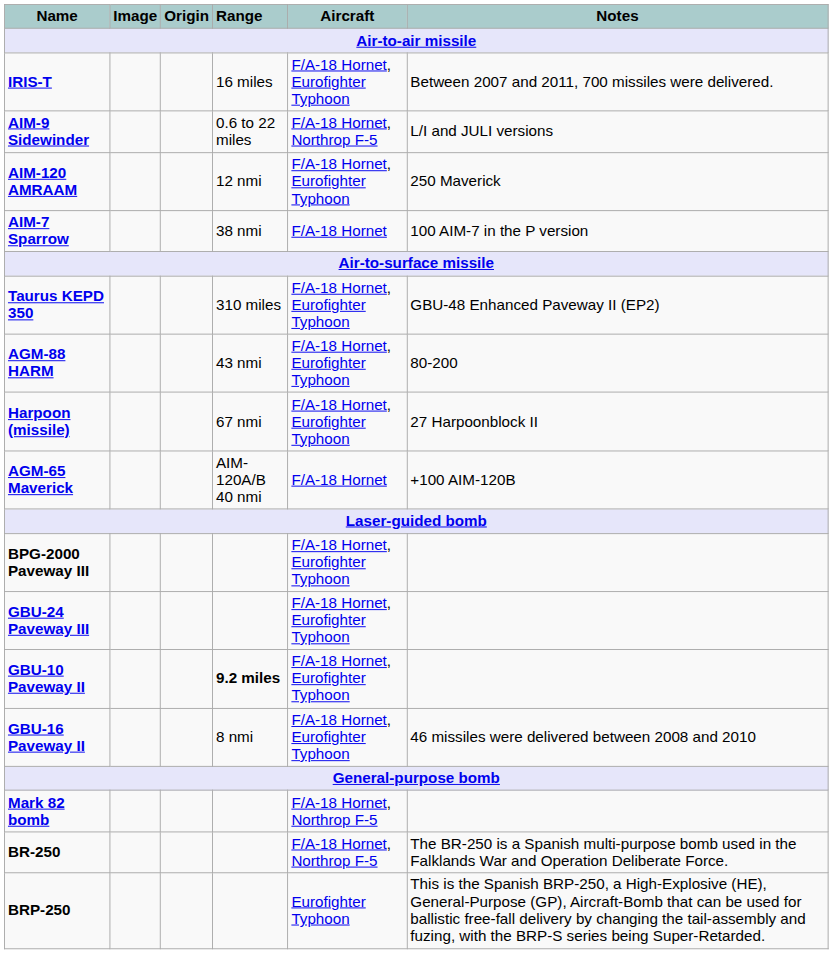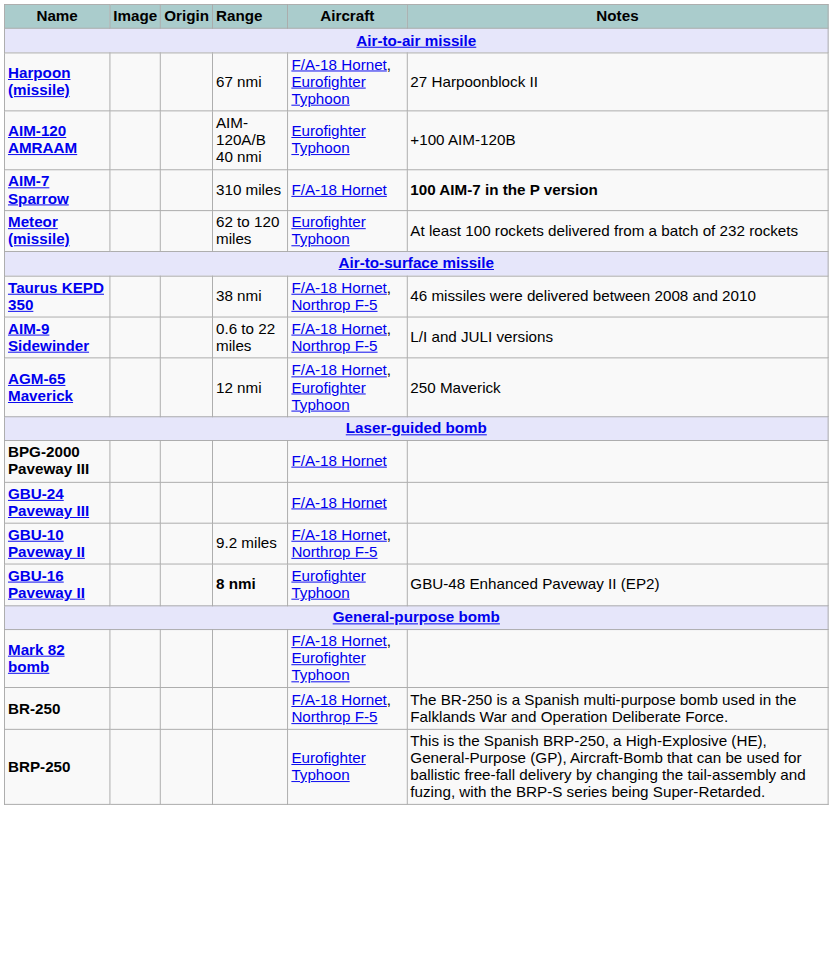- row: (30, 81)
rows swapped: (49, 131) <-> (39, 421)
(239, 181) 12 nmi -> (241, 140) AIM-120A/B 40 nmi
(341, 181) F/A-18 Hornet, Eurofighter Typhoon -> (329, 140) Eurofighter Typhoon
(456, 181) 250 Maverick -> (463, 140) +100 AIM-120B
(239, 231) 38 nmi -> (249, 189) 310 miles
(499, 231) normal -> (504, 189) bold
+ row: (39, 231)
(249, 304) 310 miles -> (239, 296) 38 nmi
(341, 304) F/A-18 Hornet, Eurofighter Typhoon -> (341, 296) F/A-18 Hornet, Northrop F-5
(535, 304) GBU-48 Enhanced Paveway II (EP2) -> (583, 296) 46 missiles were delivered between 2008 and 2010
- row: (37, 363)
(241, 479) AIM-120A/B 40 nmi -> (239, 387) 12 nmi
(339, 479) F/A-18 Hornet -> (341, 387) F/A-18 Hornet, Eurofighter Typhoon
(463, 479) +100 AIM-120B -> (456, 387) 250 Maverick
(341, 562) F/A-18 Hornet, Eurofighter Typhoon -> (339, 461) F/A-18 Hornet
(341, 620) F/A-18 Hornet, Eurofighter Typhoon -> (339, 502) F/A-18 Hornet
(248, 678) bold -> (246, 543) normal
(341, 678) F/A-18 Hornet, Eurofighter Typhoon -> (341, 543) F/A-18 Hornet, Northrop F-5
(235, 737) normal -> (236, 584) bold
(341, 737) F/A-18 Hornet, Eurofighter Typhoon -> (329, 584) Eurofighter Typhoon
(583, 737) 46 missiles were delivered between 2008 and 2010 -> (535, 584) GBU-48 Enhanced Paveway II (EP2)
(341, 811) F/A-18 Hornet, Northrop F-5 -> (341, 658) F/A-18 Hornet, Eurofighter Typhoon
